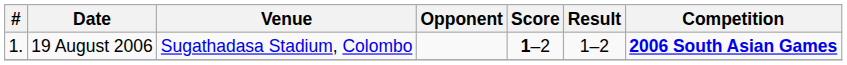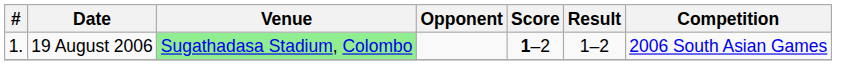(287, 46) no background -> (287, 46) lightgreen background
(733, 46) bold -> (728, 46) normal
